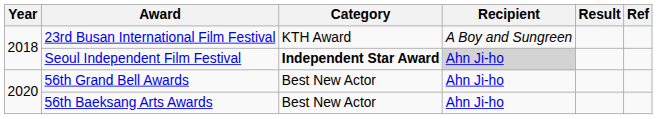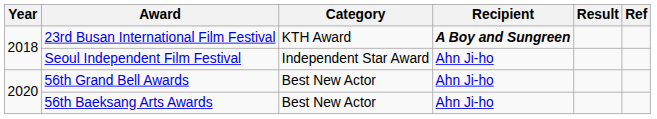(509, 37) normal -> (503, 37) bold
(361, 59) bold -> (356, 59) normal
(475, 59) lightgrey background -> (465, 59) no background
